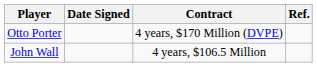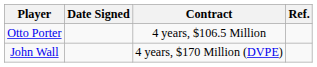(209, 33) 4 years, $170 Million (DVPE) -> (209, 33) 4 years, $106.5 Million
(209, 52) 4 years, $106.5 Million -> (209, 52) 4 years, $170 Million (DVPE)
